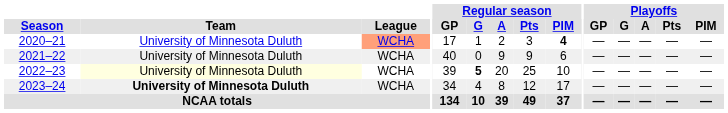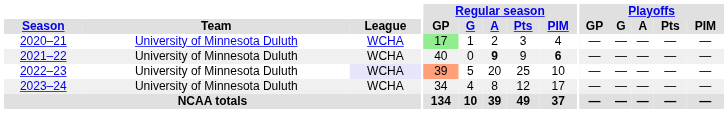(396, 41) lightsalmon background -> (385, 41) no background
(450, 41) no background -> (441, 41) lightgreen background
(563, 41) bold -> (558, 41) normal
(502, 56) normal -> (495, 56) bold
(563, 56) normal -> (558, 56) bold
(221, 71) lightyellow background -> (216, 71) no background
(396, 71) no background -> (385, 71) lavender background
(450, 71) no background -> (441, 71) lightsalmon background
(478, 71) bold -> (470, 71) normal
(221, 86) bold -> (216, 86) normal
